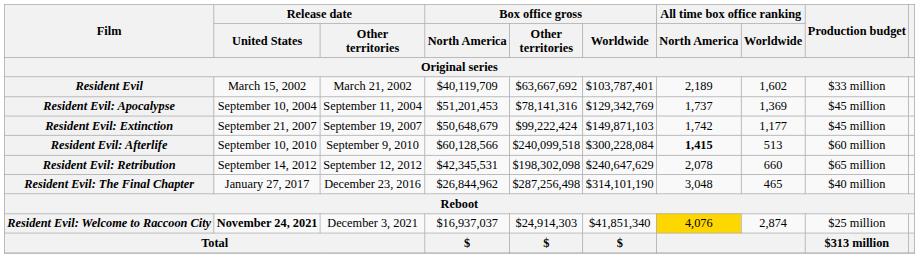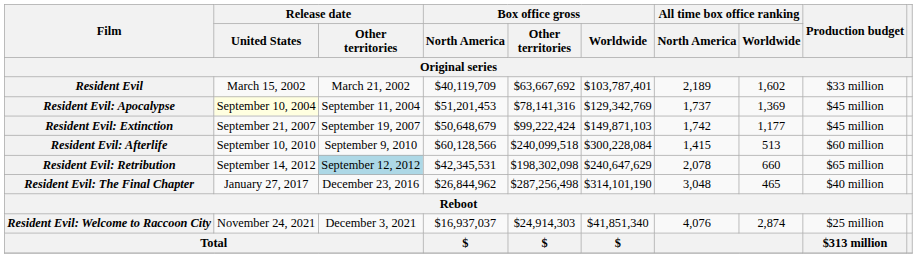(267, 106) no background -> (266, 106) lightyellow background
(699, 145) bold -> (697, 145) normal
(373, 164) no background -> (371, 164) lightblue background
(267, 223) bold -> (266, 223) normal
(699, 223) gold background -> (697, 223) no background
